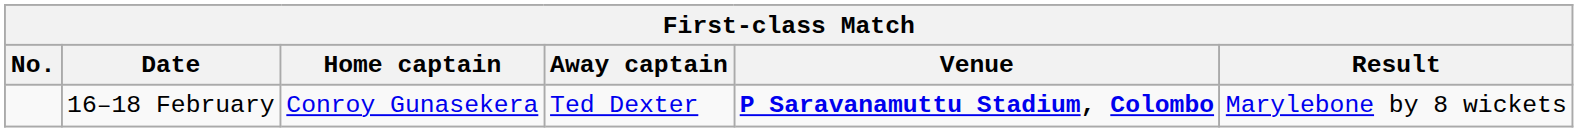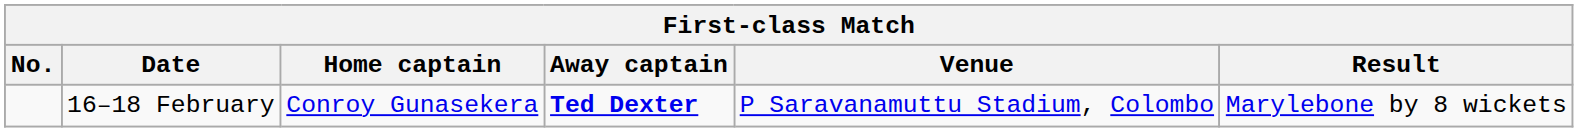(624, 106) normal -> (624, 106) bold
(977, 106) bold -> (977, 106) normal
